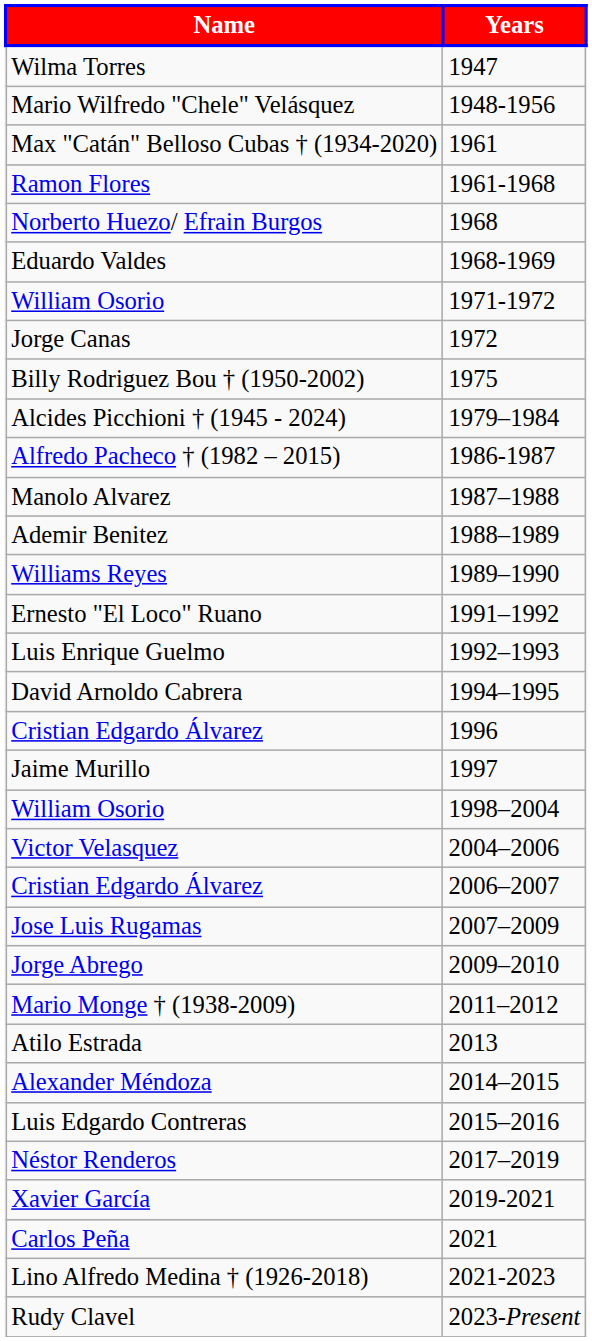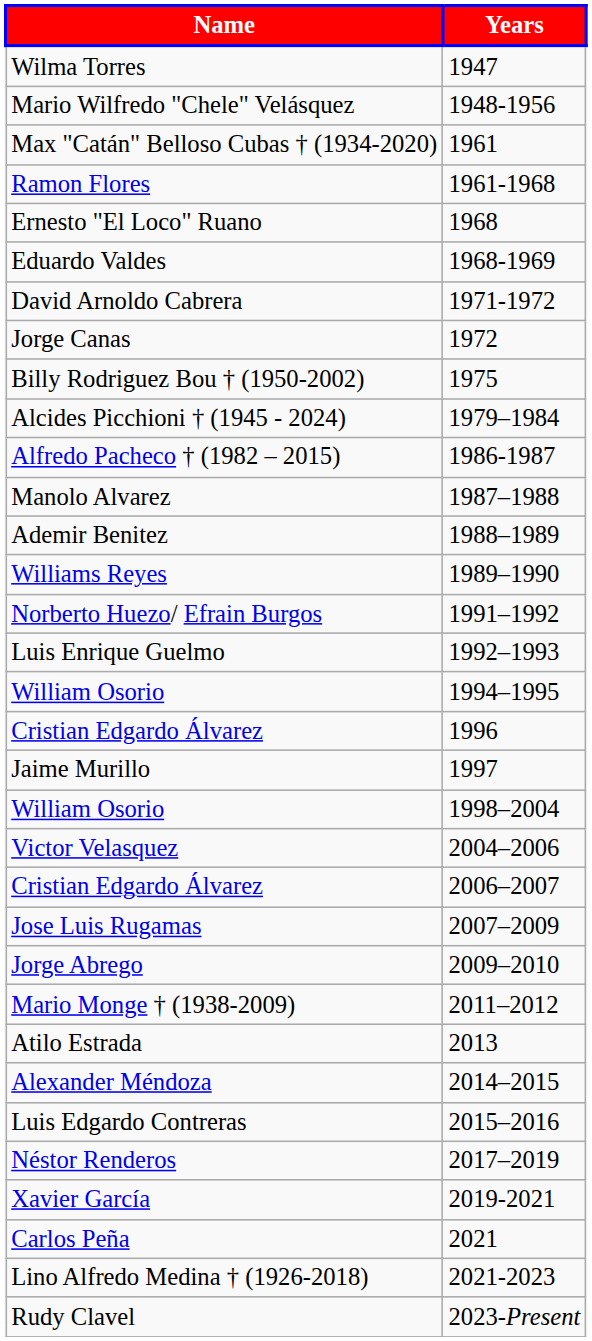(167, 222) Norberto Huezo/ Efrain Burgos -> (137, 222) Ernesto "El Loco" Ruano
(88, 300) William Osorio -> (127, 300) David Arnoldo Cabrera
(137, 613) Ernesto "El Loco" Ruano -> (167, 613) Norberto Huezo/ Efrain Burgos
(127, 691) David Arnoldo Cabrera -> (88, 691) William Osorio
